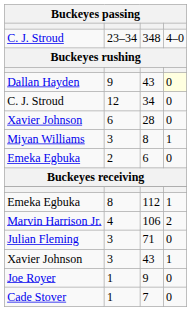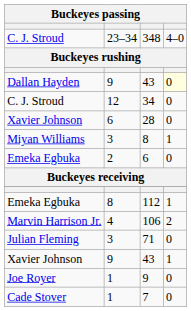(110, 258) 3 -> (110, 258) 9
